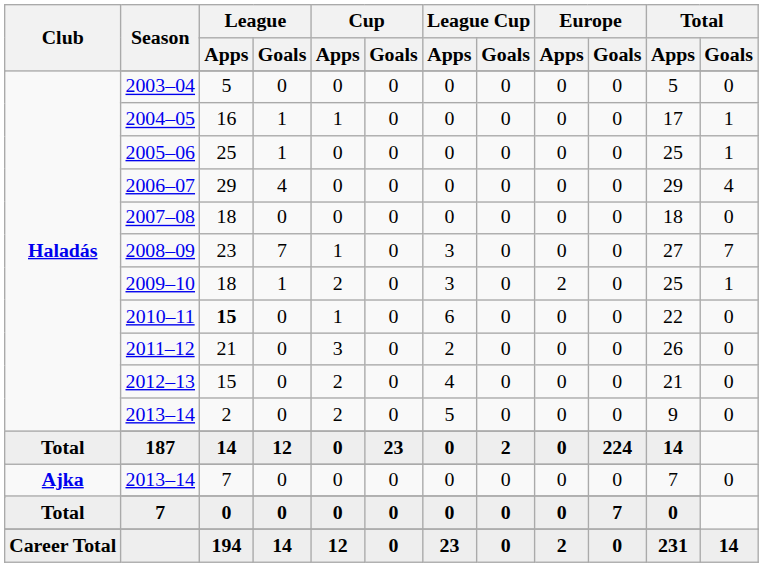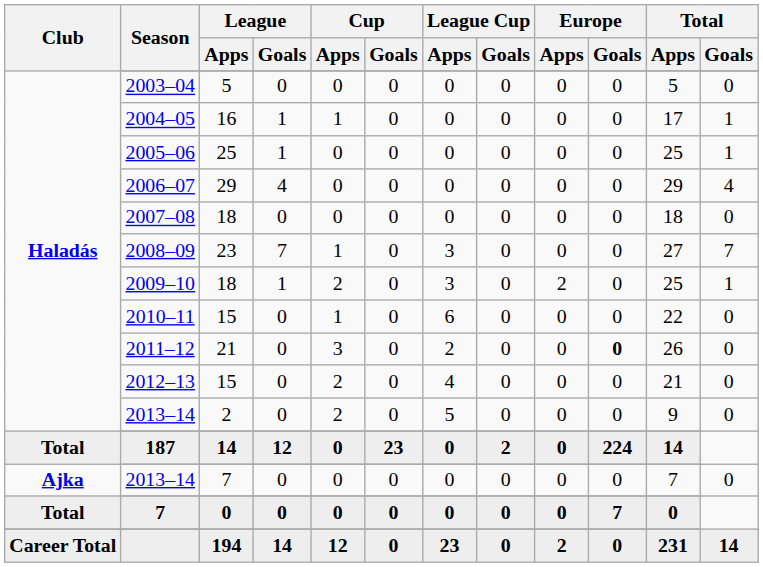(226, 316) bold -> (226, 316) normal
(617, 349) normal -> (617, 349) bold
